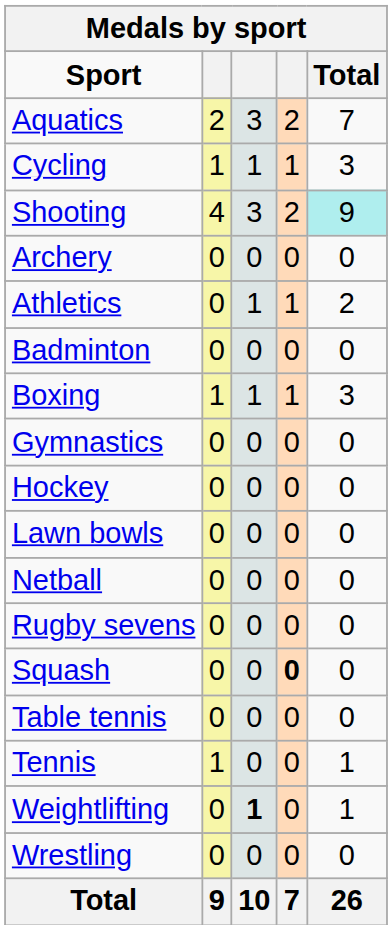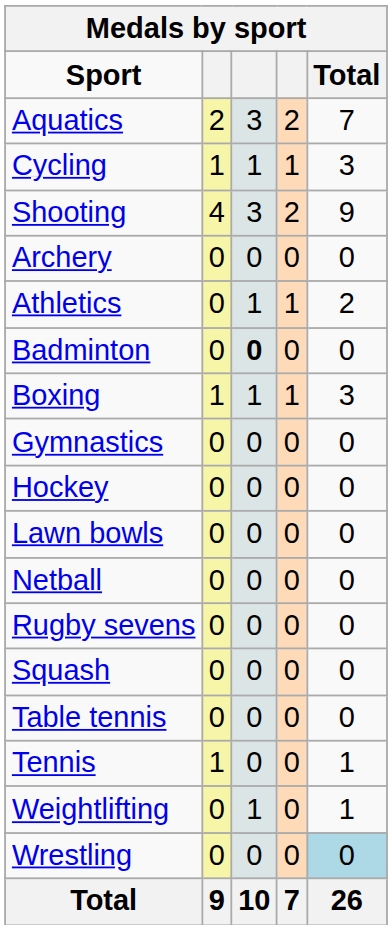(347, 212) paleturquoise background -> (347, 212) no background
(254, 349) normal -> (254, 349) bold
(292, 671) bold -> (292, 671) normal
(254, 809) bold -> (254, 809) normal
(347, 855) no background -> (347, 855) lightblue background
